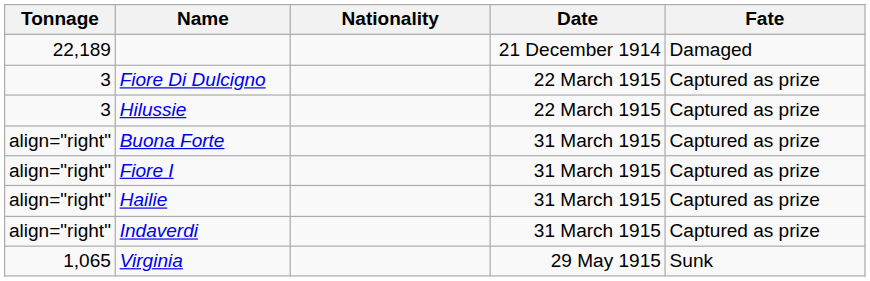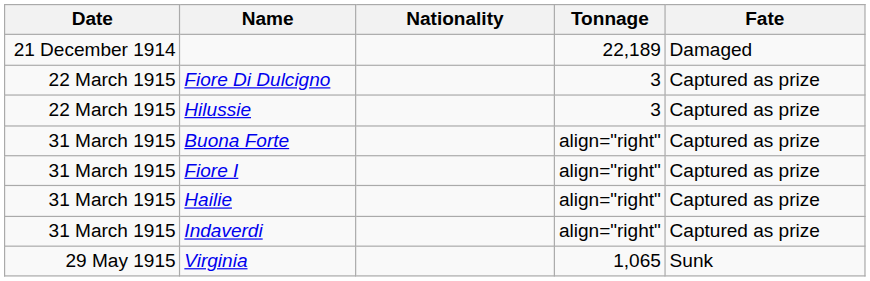columns swapped: (578, 19) <-> (60, 19)
